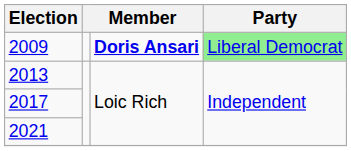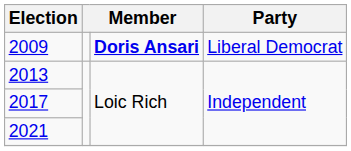(275, 46) lightgreen background -> (275, 46) no background
